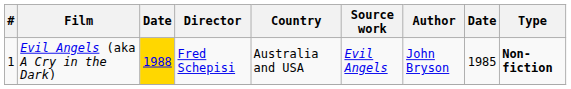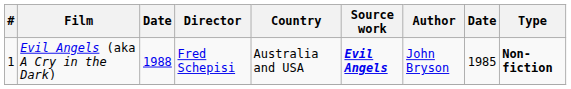(157, 61) gold background -> (157, 61) no background
(366, 61) normal -> (366, 61) bold
